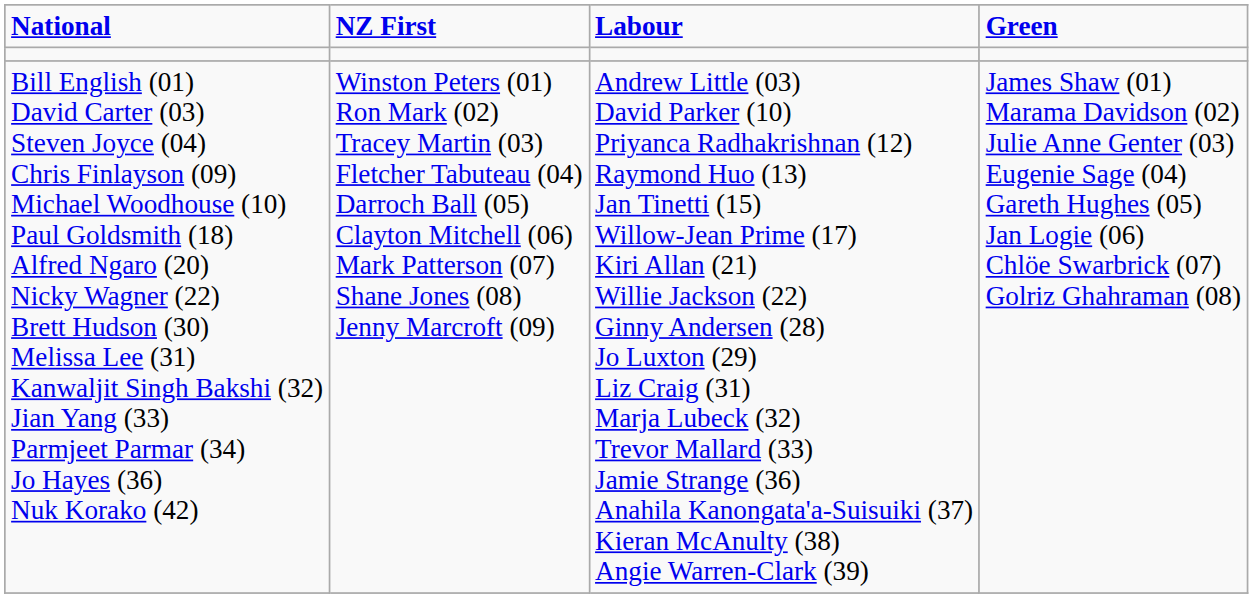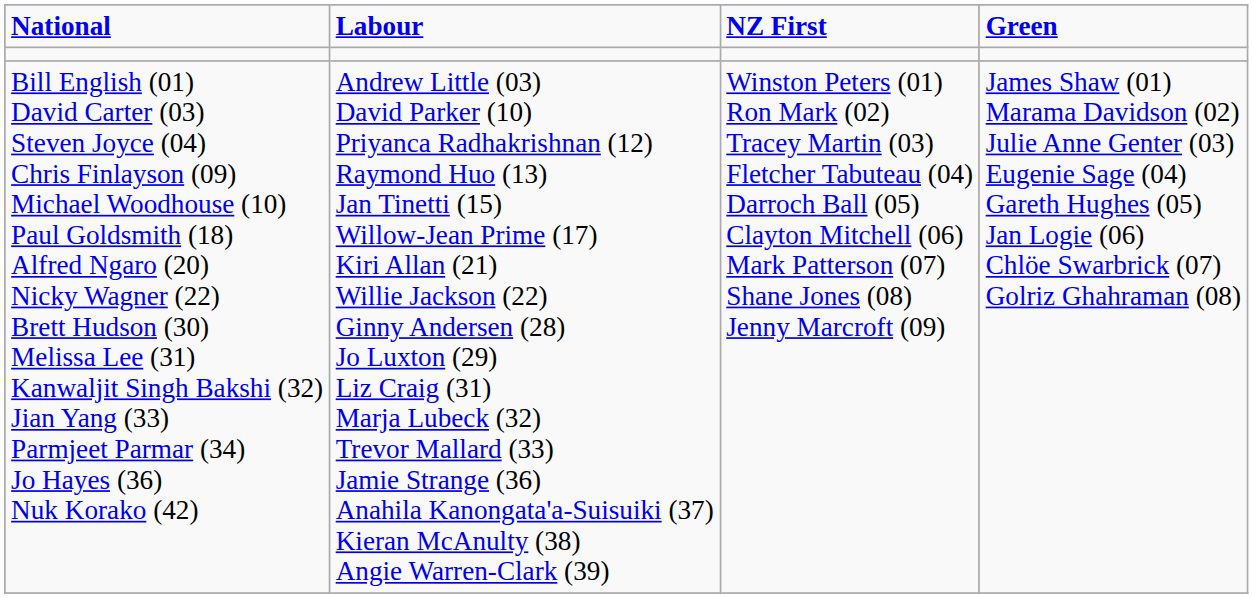columns swapped: (639, 26) <-> (386, 26)
